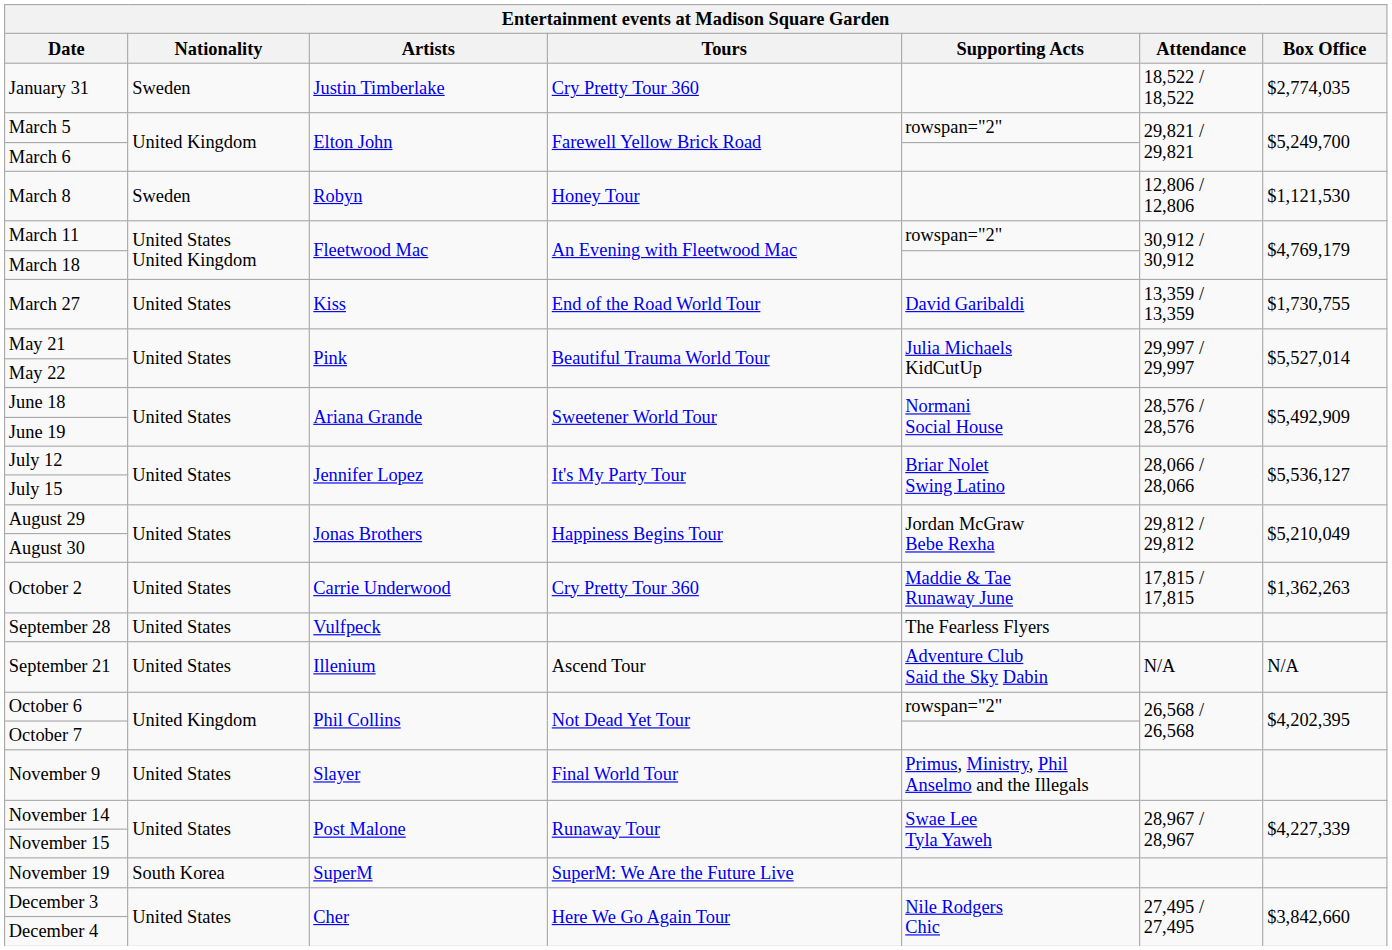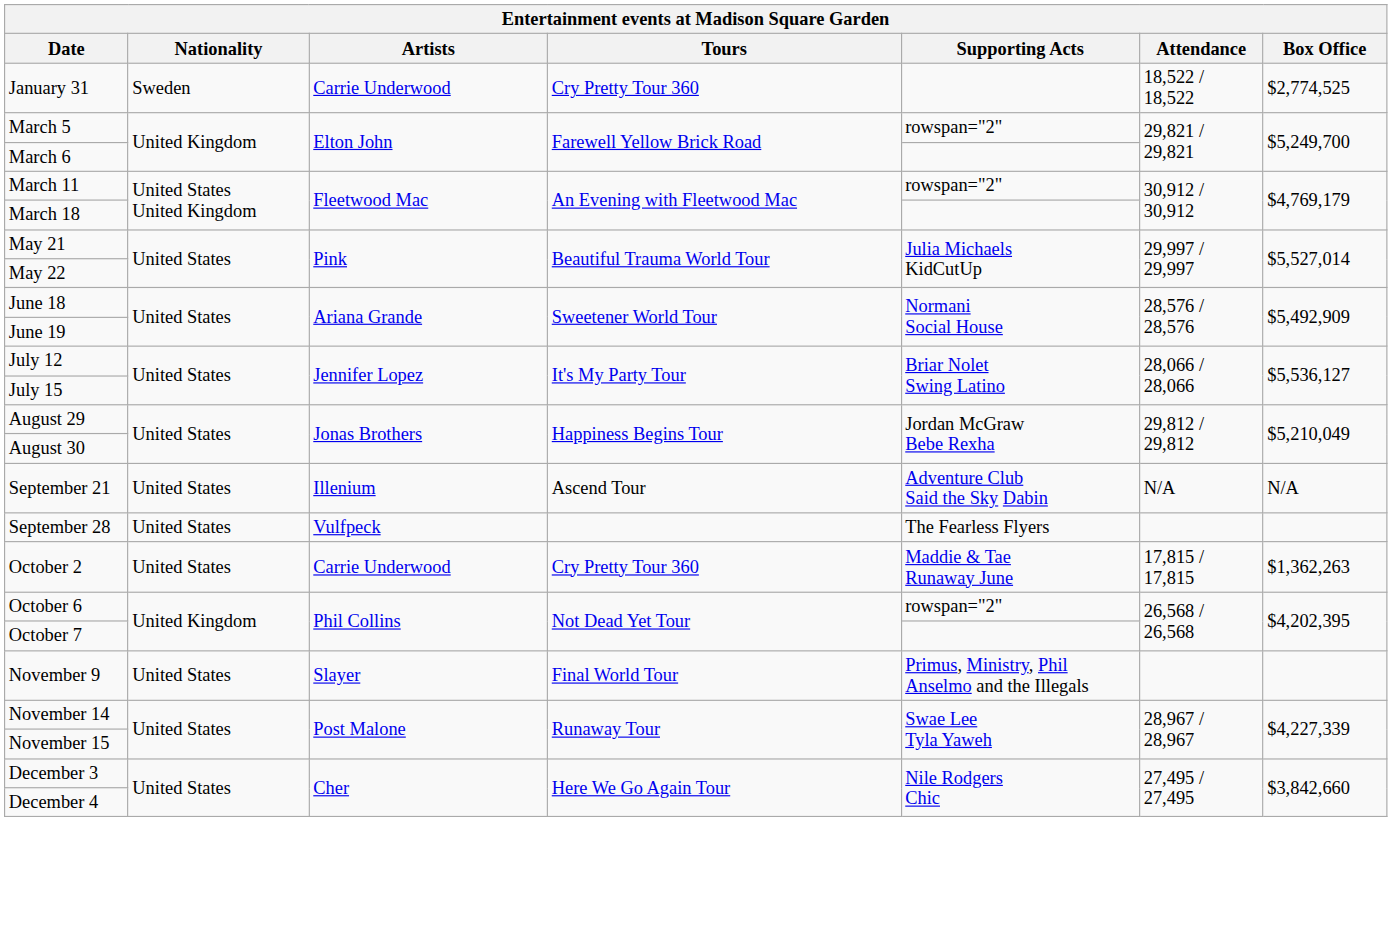(379, 87) Justin Timberlake -> (382, 87) Carrie Underwood
(1309, 87) $2,774,035 -> (1309, 87) $2,774,525
- row: (40, 196)
- row: (44, 304)
rows swapped: (60, 666) <-> (45, 587)
- row: (59, 872)
